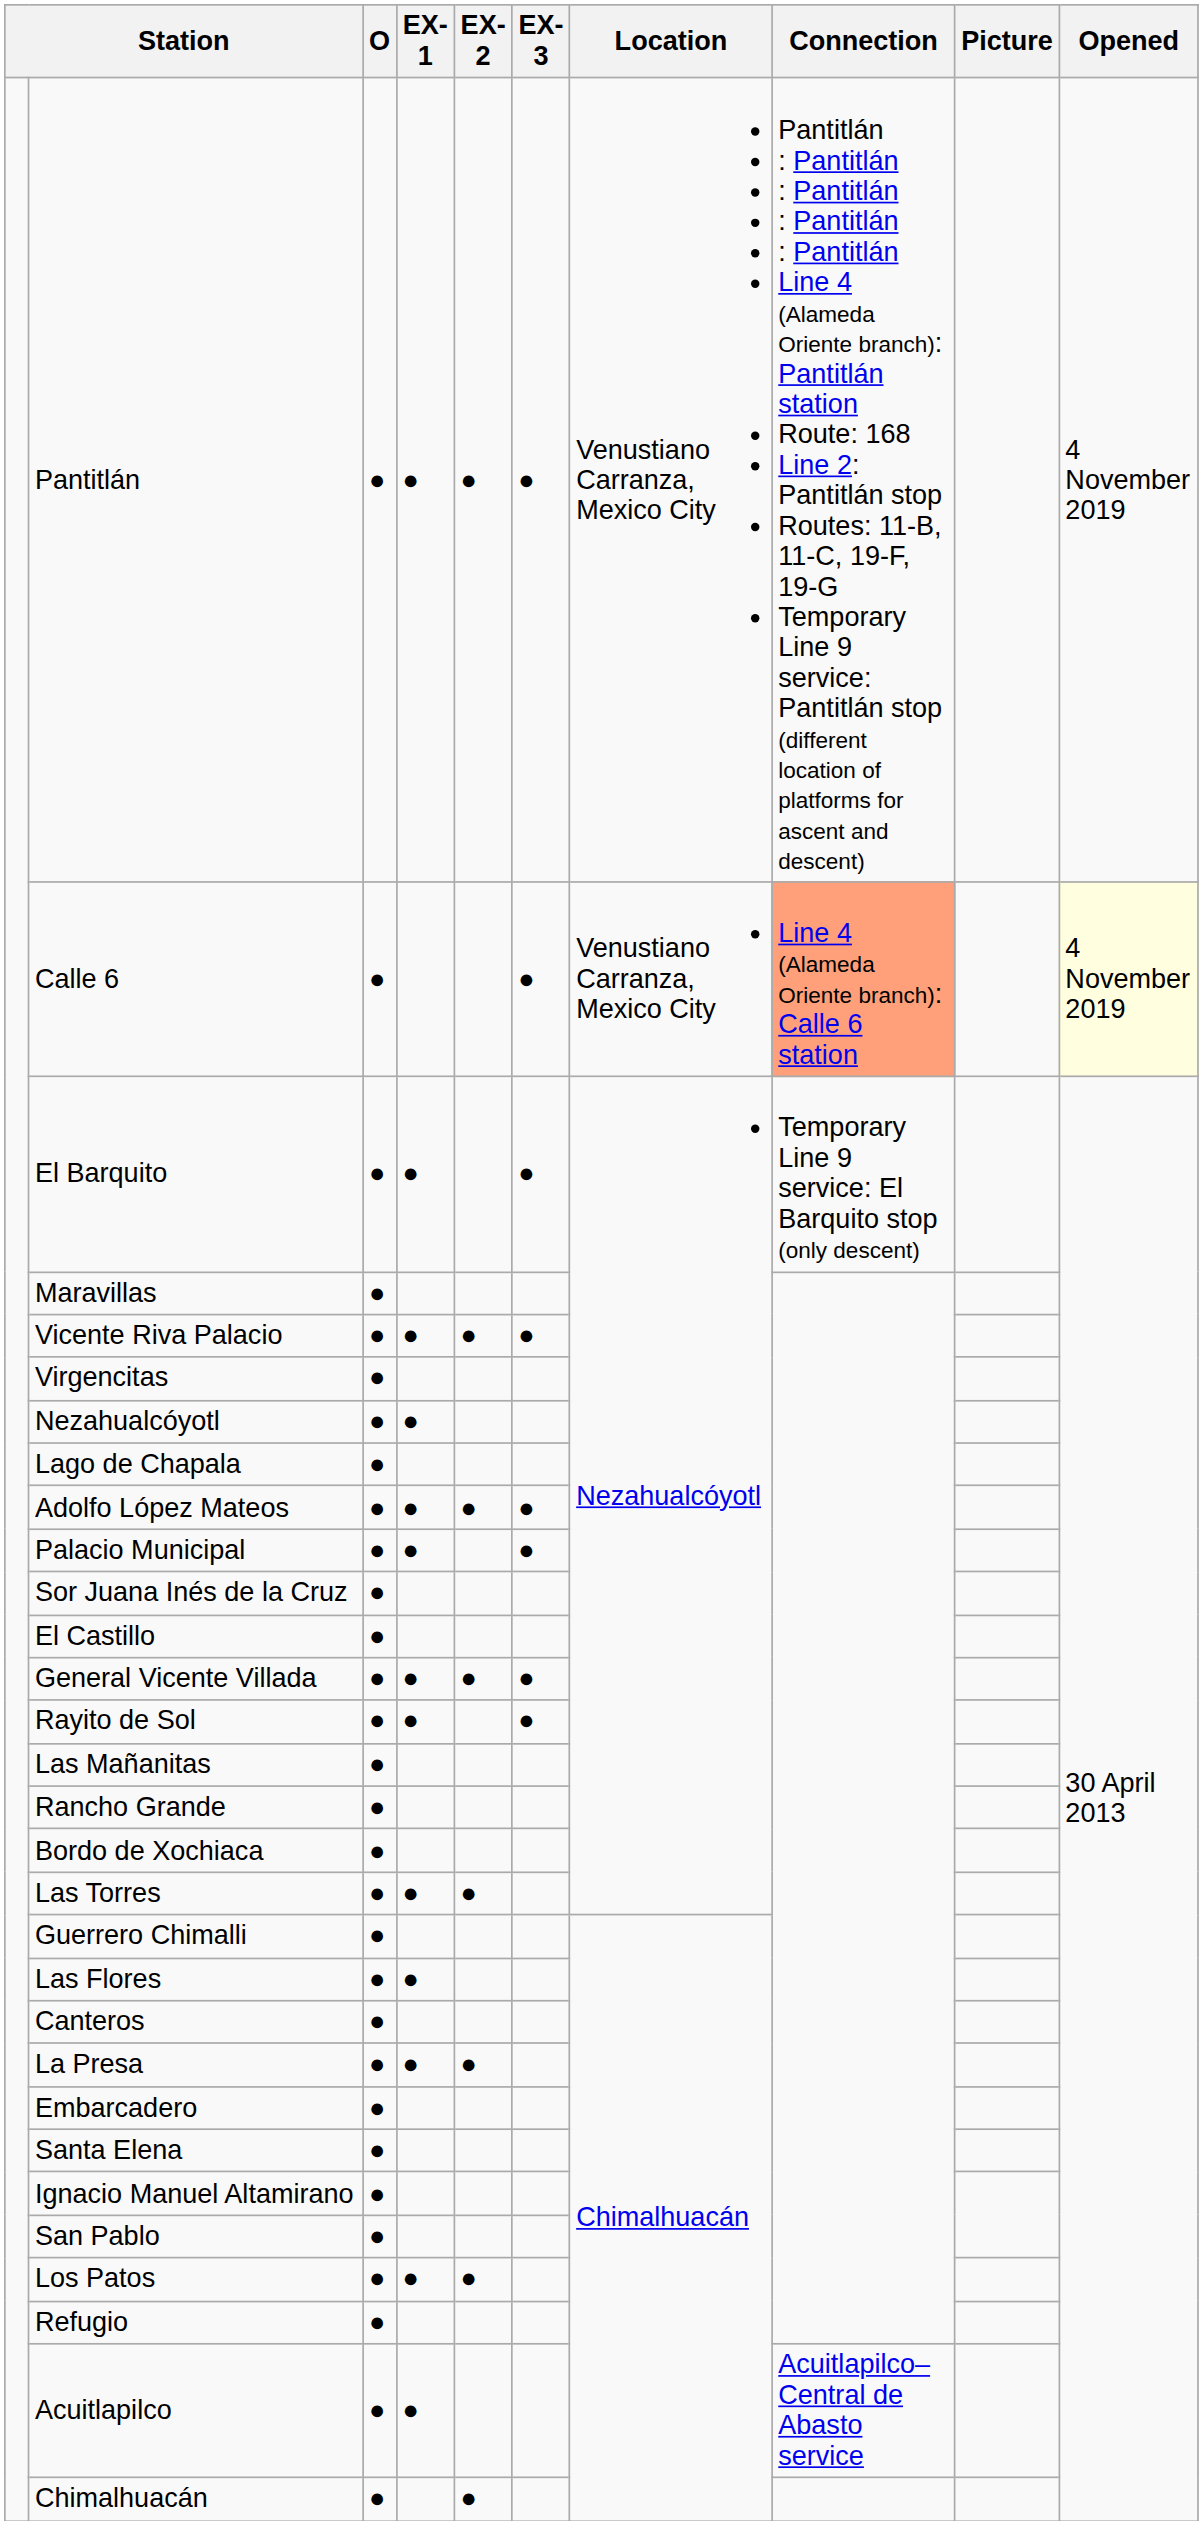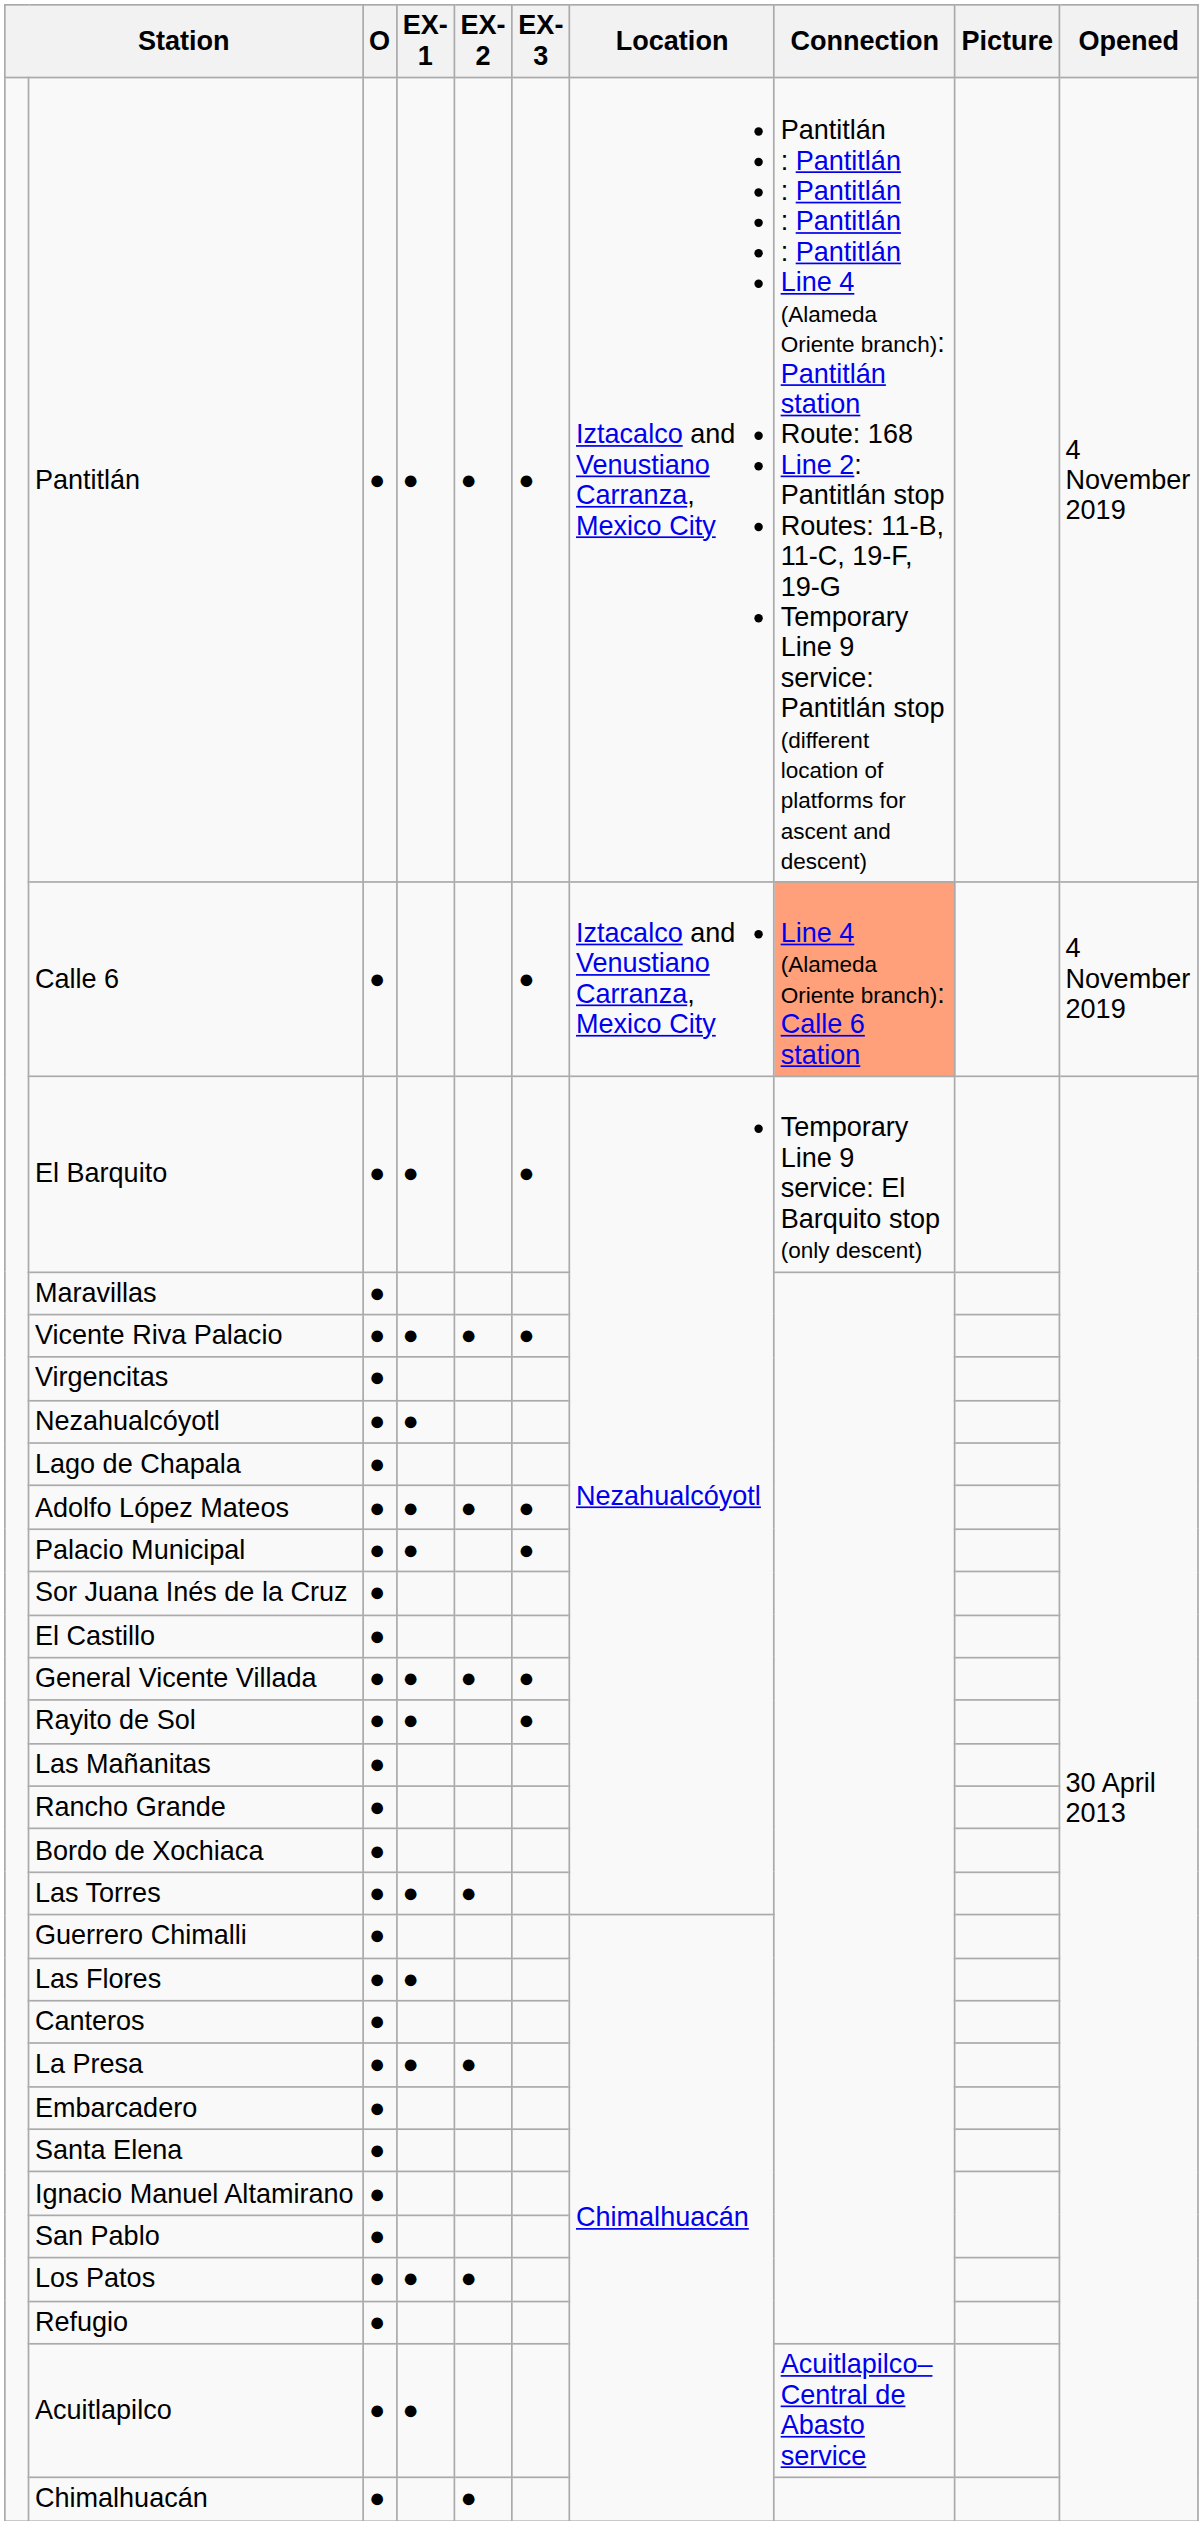(646, 479) Venustiano Carranza, Mexico City -> (656, 479) Iztacalco and Venustiano Carranza, Mexico City
(646, 978) Venustiano Carranza, Mexico City -> (656, 978) Iztacalco and Venustiano Carranza, Mexico City
(1128, 978) lightyellow background -> (1128, 978) no background
